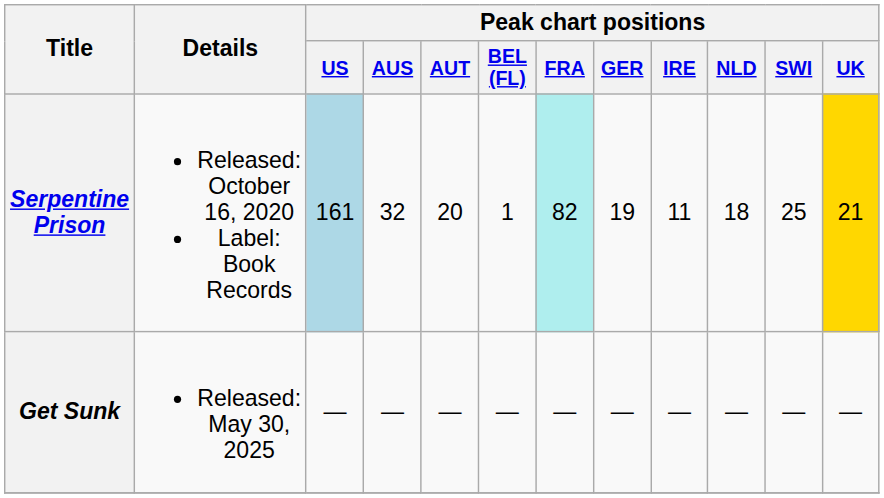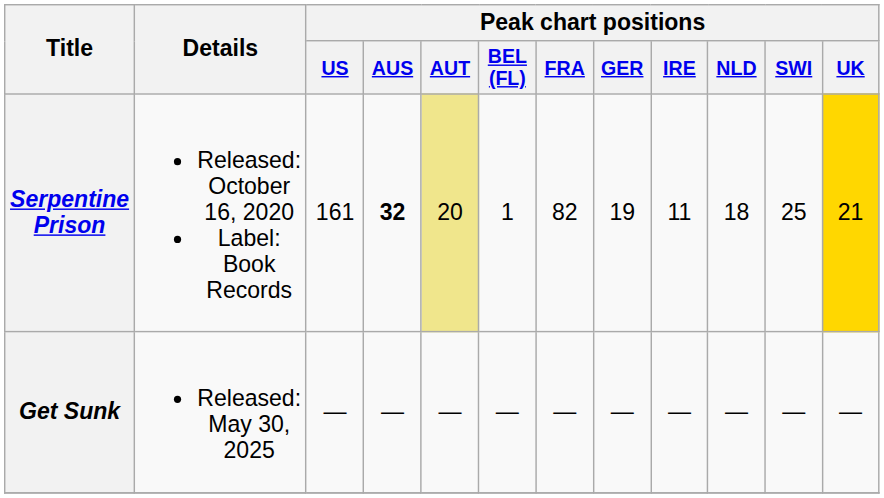(335, 212) lightblue background -> (335, 212) no background
(393, 212) normal -> (393, 212) bold
(450, 212) no background -> (450, 212) khaki background
(565, 212) paleturquoise background -> (565, 212) no background
